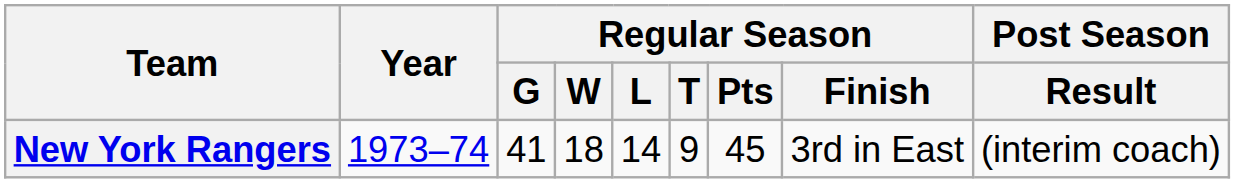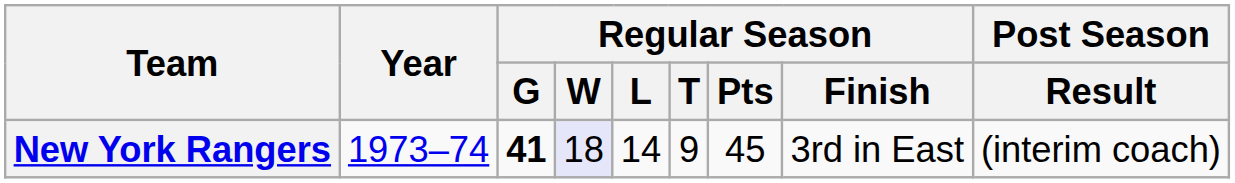(526, 149) normal -> (526, 149) bold
(584, 149) no background -> (584, 149) lavender background
